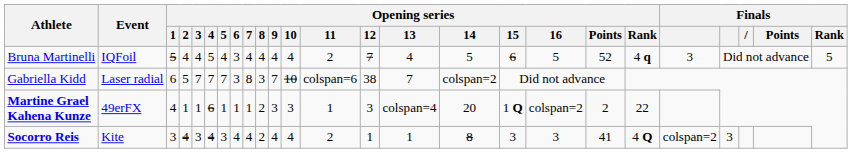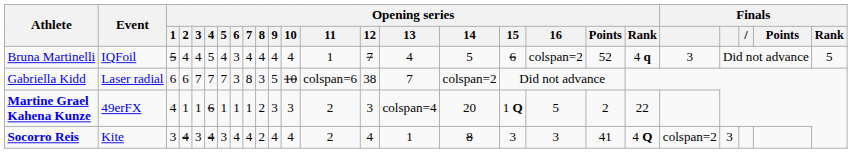(330, 57) 2 -> (330, 57) 1
(556, 57) 5 -> (556, 57) colspan=2
(186, 79) 5 -> (186, 79) 6
(275, 79) 7 -> (275, 79) 5
(330, 108) 1 -> (330, 108) 2
(556, 108) colspan=2 -> (556, 108) 5
(370, 138) 1 -> (370, 138) 4
